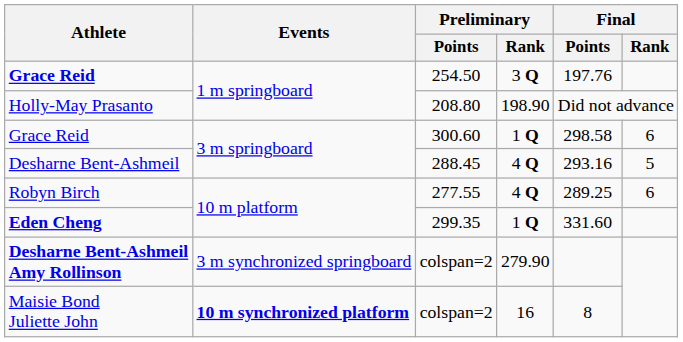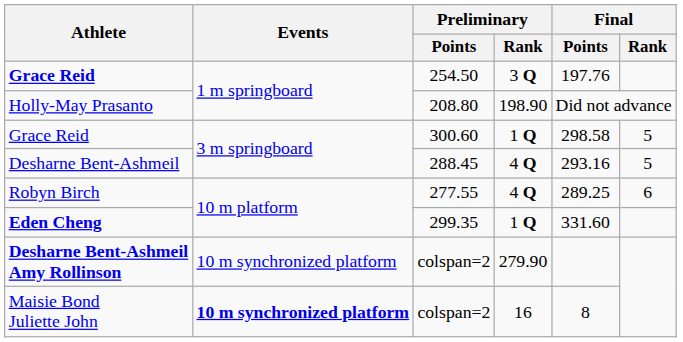(650, 134) 6 -> (648, 134) 5
(304, 262) 3 m synchronized springboard -> (297, 262) 10 m synchronized platform
